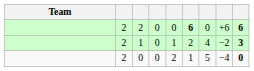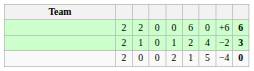(191, 27) bold -> (191, 27) normal
